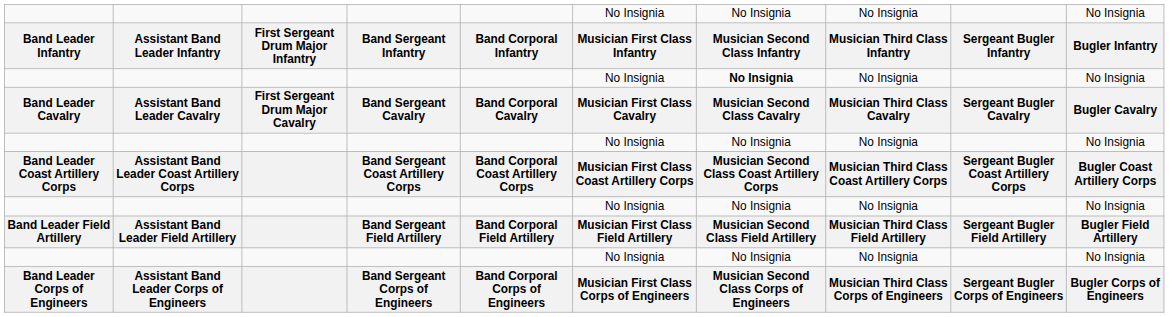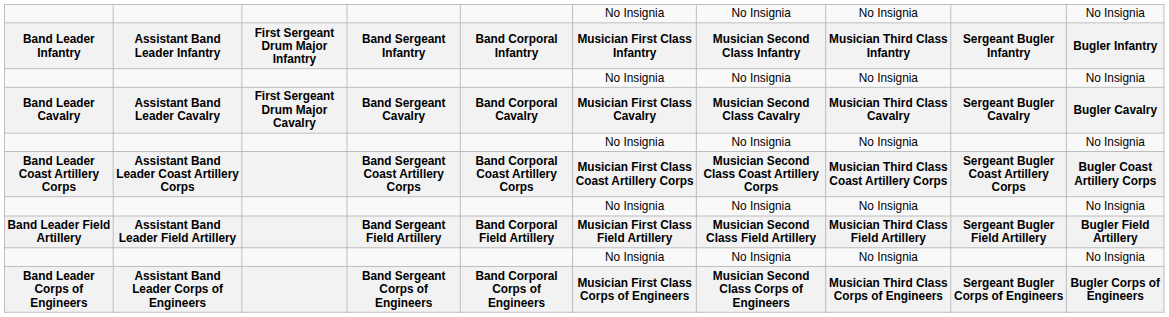(761, 78) bold -> (761, 78) normal
